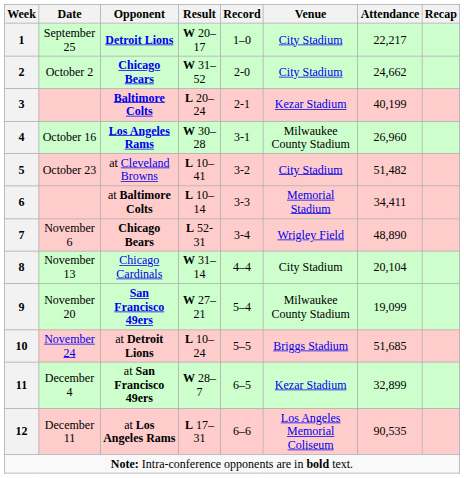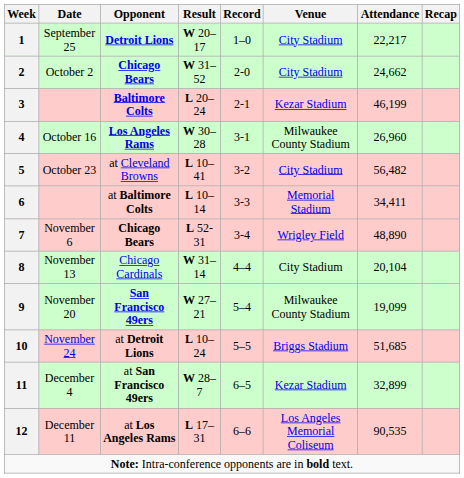(390, 104) 40,199 -> (390, 104) 46,199
(390, 169) 51,482 -> (390, 169) 56,482
